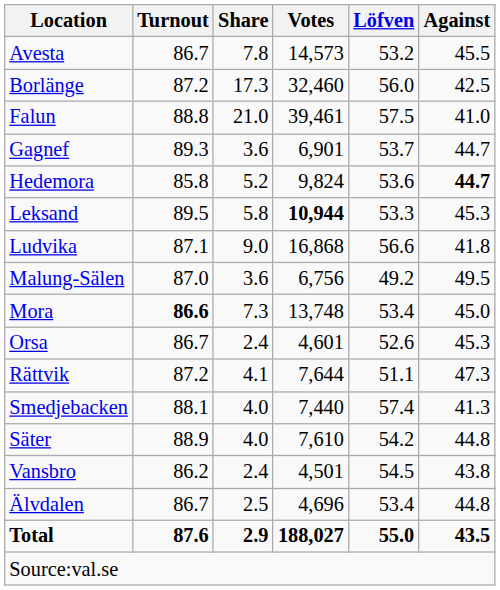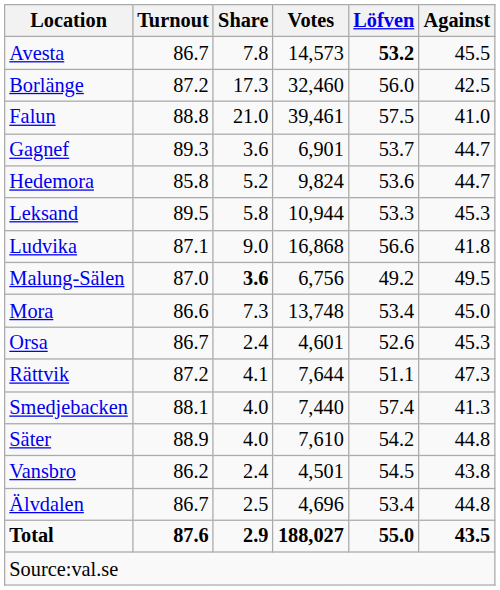(396, 52) normal -> (396, 52) bold
(472, 181) bold -> (472, 181) normal
(316, 213) bold -> (316, 213) normal
(256, 278) normal -> (256, 278) bold
(191, 310) bold -> (191, 310) normal
